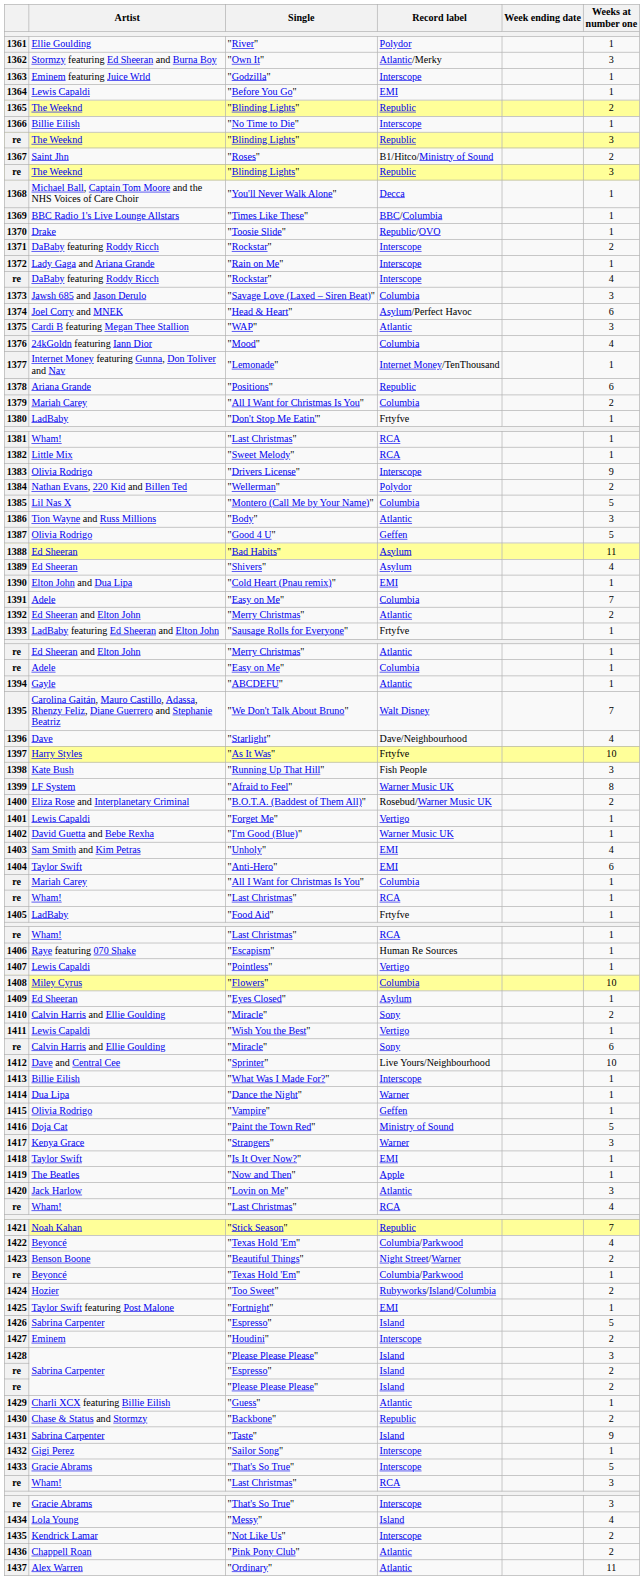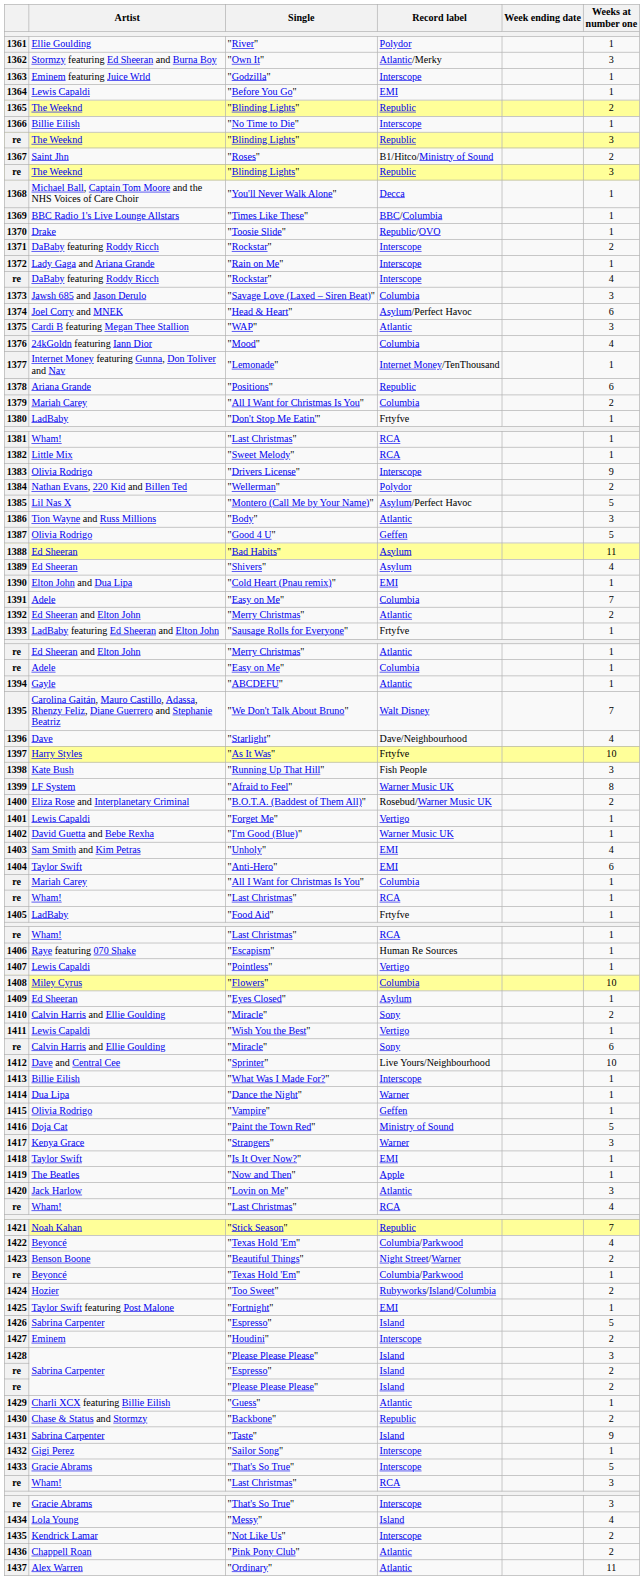(399, 503) Columbia -> (426, 503) Asylum/Perfect Havoc
